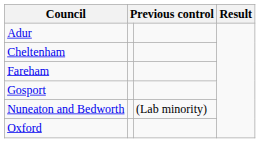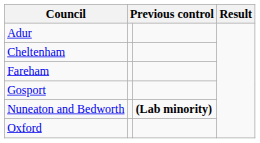(171, 109) normal -> (174, 109) bold
